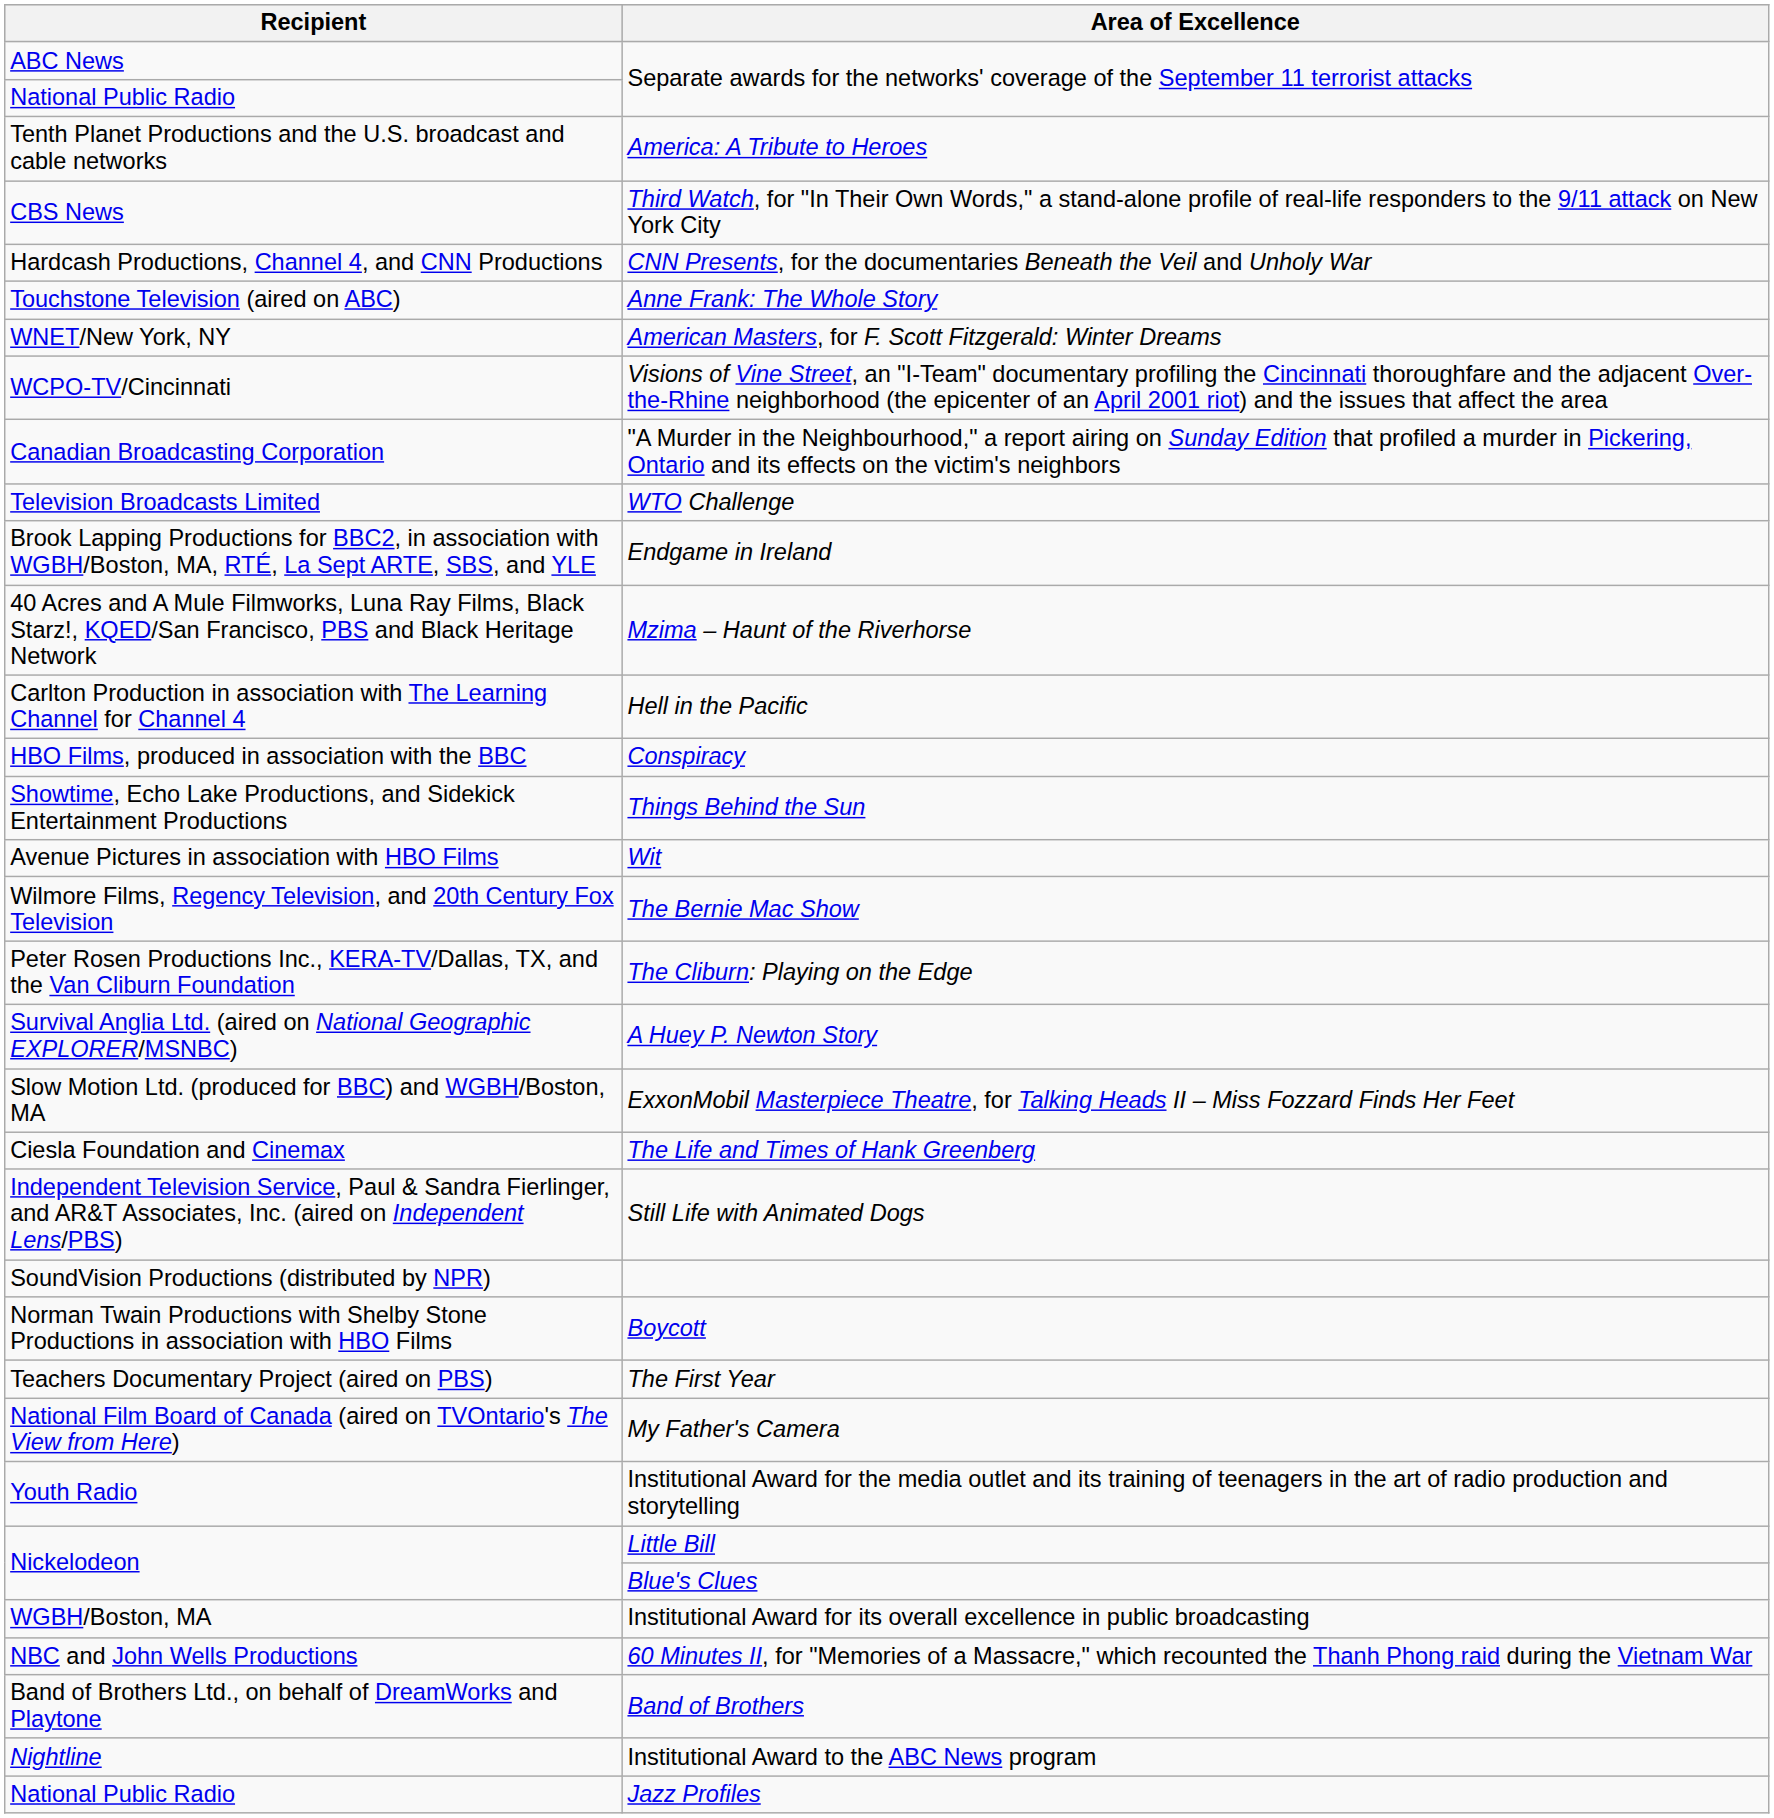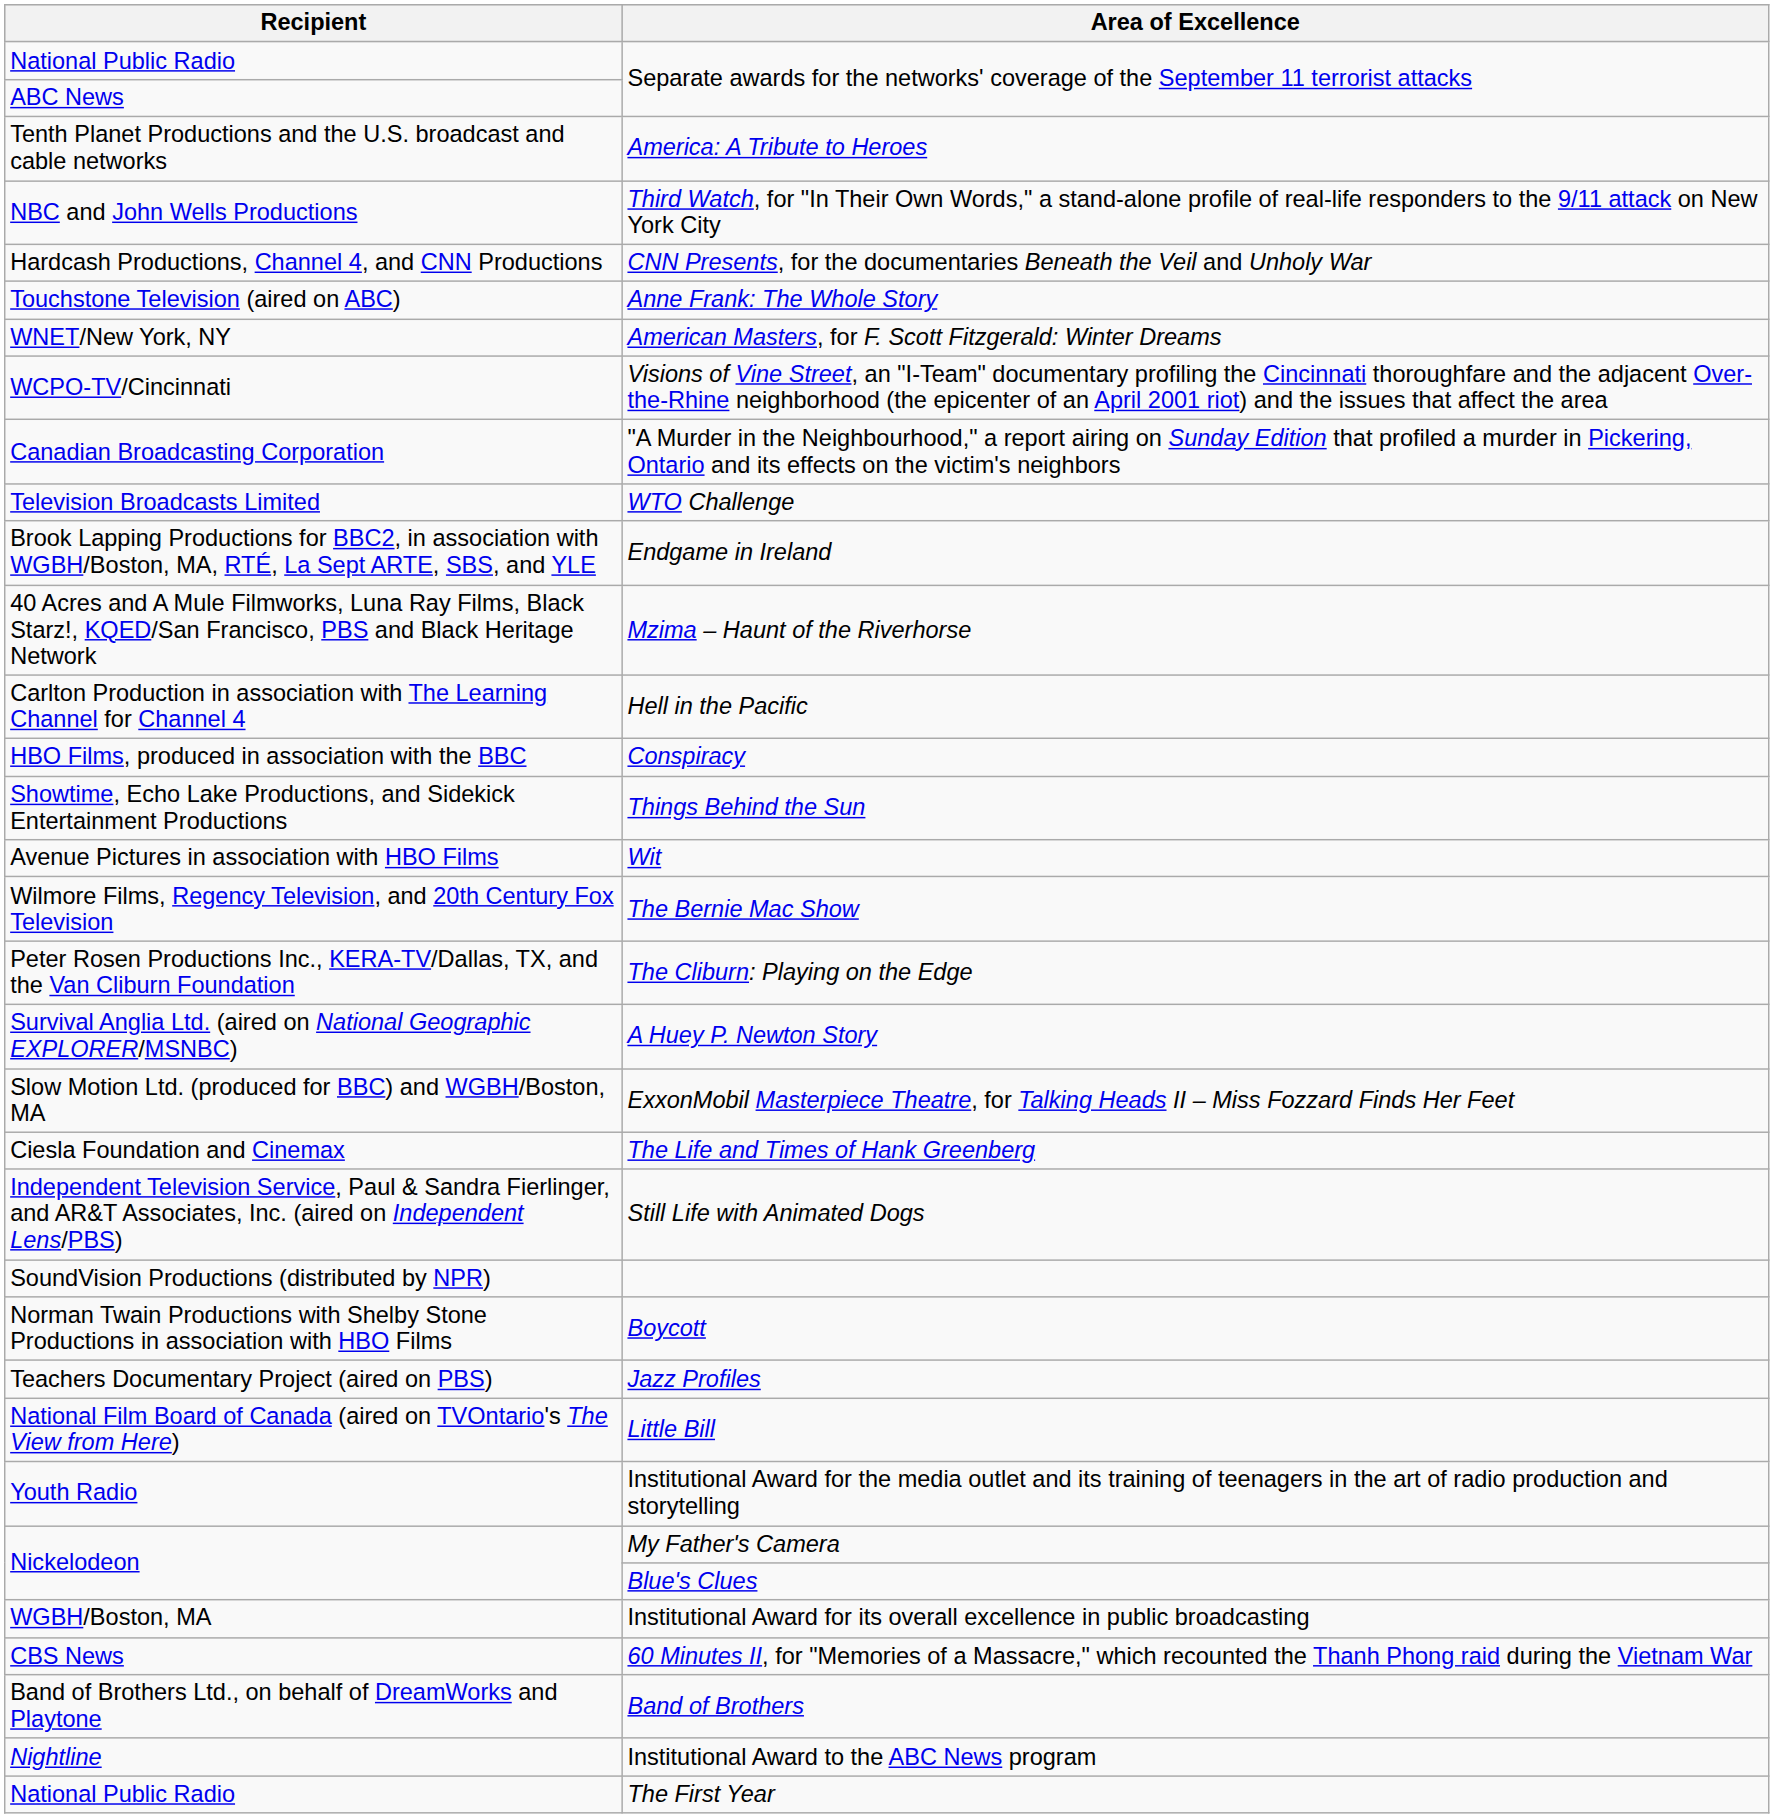(67, 60) ABC News -> (123, 60) National Public Radio
(123, 97) National Public Radio -> (67, 97) ABC News
(67, 212) CBS News -> (184, 212) NBC and John Wells Productions
(701, 1379) The First Year -> (694, 1379) Jazz Profiles
(734, 1429) My Father's Camera -> (671, 1429) Little Bill
(671, 1543) Little Bill -> (734, 1543) My Father's Camera
(184, 1655) NBC and John Wells Productions -> (67, 1655) CBS News
(694, 1794) Jazz Profiles -> (701, 1794) The First Year
